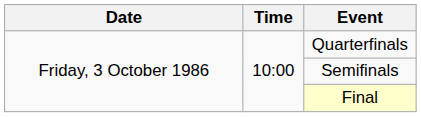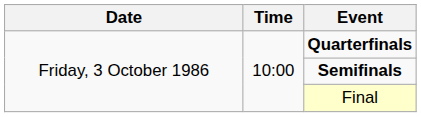(360, 44) normal -> (360, 44) bold
(360, 71) normal -> (360, 71) bold
